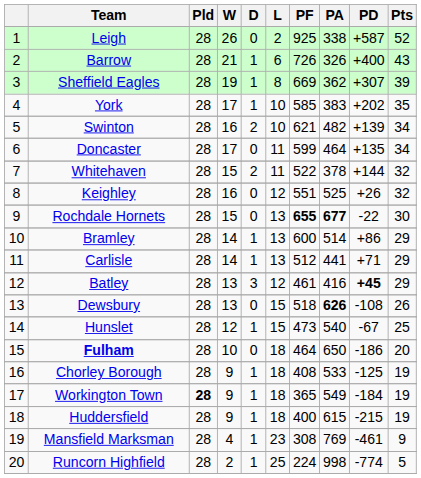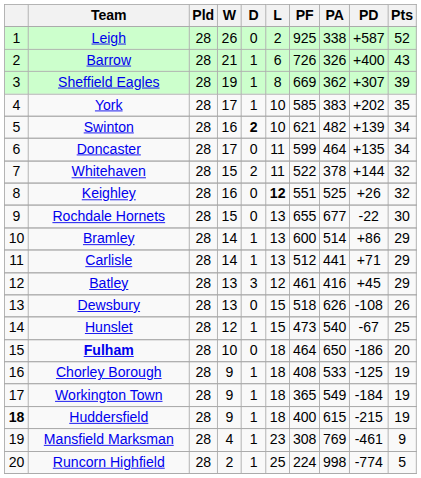(254, 127) normal -> (254, 127) bold
(278, 194) normal -> (278, 194) bold
(305, 216) bold -> (305, 216) normal
(335, 216) bold -> (335, 216) normal
(369, 283) bold -> (369, 283) normal
(335, 305) bold -> (335, 305) normal
(203, 395) bold -> (203, 395) normal
(16, 417) normal -> (16, 417) bold
